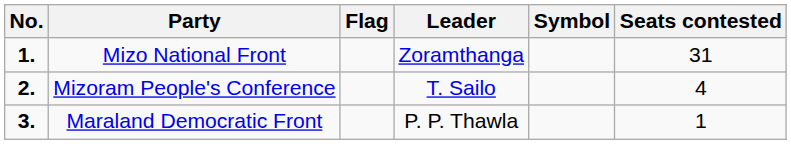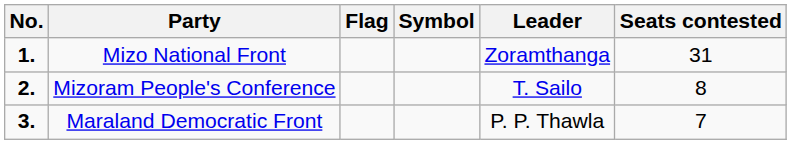columns swapped: (572, 21) <-> (461, 21)
(701, 88) 4 -> (701, 88) 8
(701, 121) 1 -> (701, 121) 7
